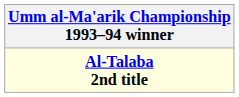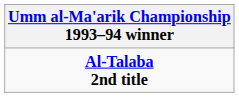(119, 70) lightyellow background -> (119, 70) no background
